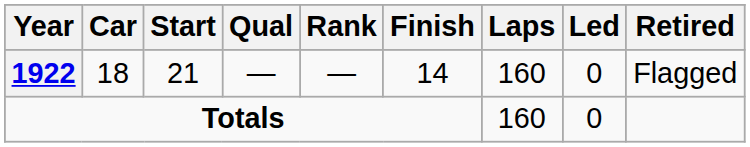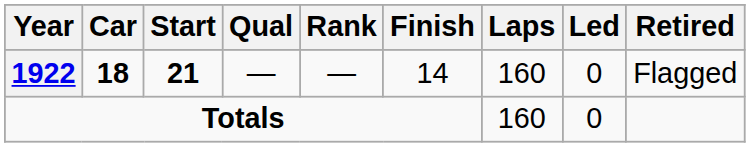(113, 73) normal -> (113, 73) bold
(183, 73) normal -> (183, 73) bold
